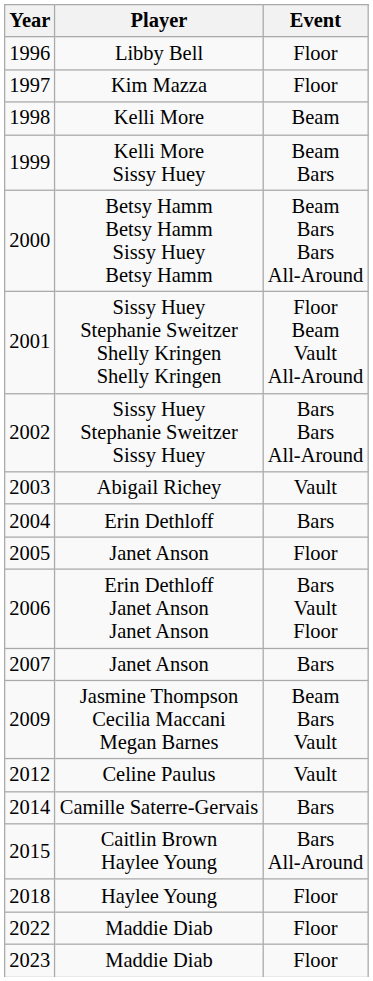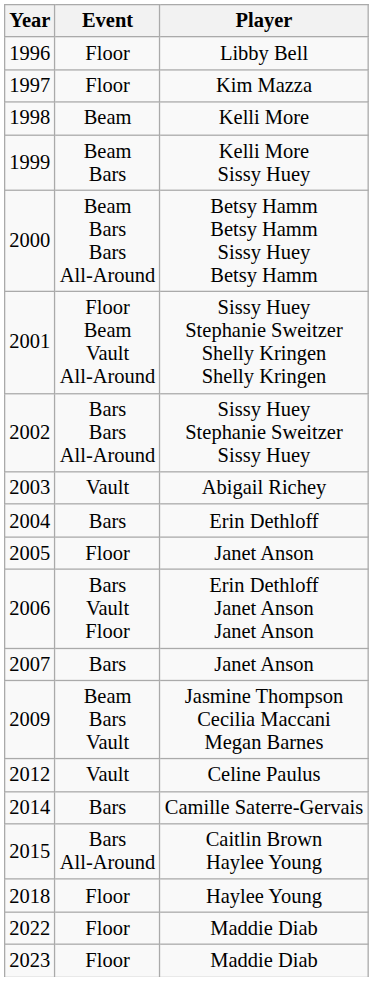columns swapped: (159, 20) <-> (315, 20)
